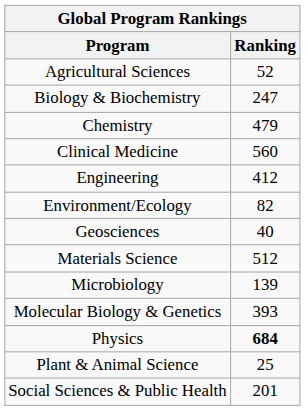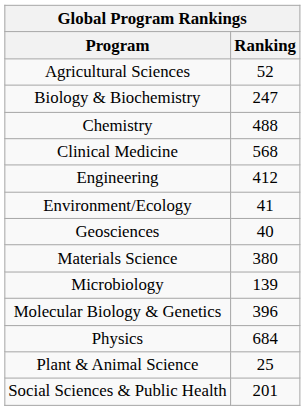(265, 125) 479 -> (265, 125) 488
(265, 151) 560 -> (265, 151) 568
(265, 205) 82 -> (265, 205) 41
(265, 258) 512 -> (265, 258) 380
(265, 311) 393 -> (265, 311) 396
(265, 338) bold -> (265, 338) normal
